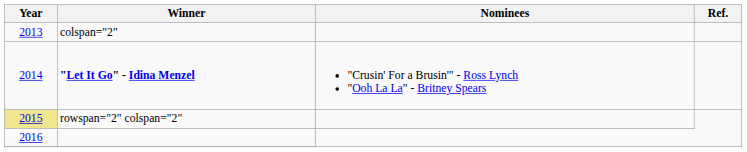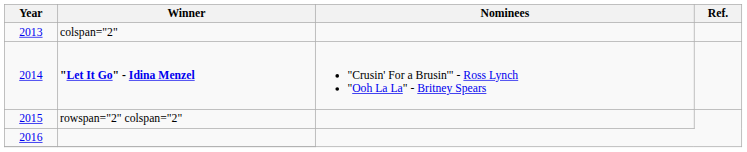(31, 118) khaki background -> (31, 118) no background
